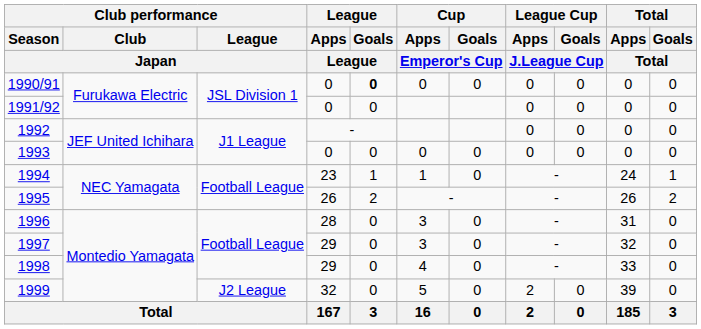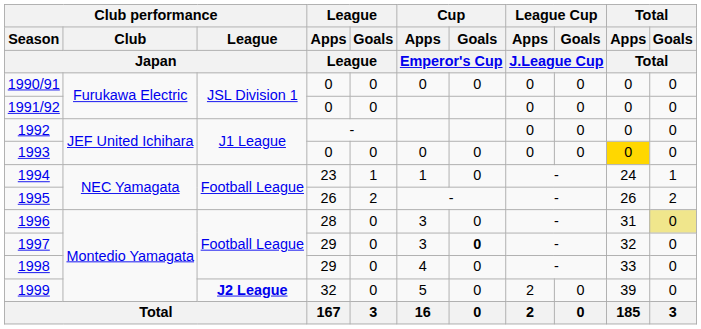(373, 84) bold -> (373, 84) normal
(628, 152) no background -> (628, 152) gold background
(673, 221) no background -> (673, 221) khaki background
(477, 244) normal -> (477, 244) bold
(252, 289) normal -> (252, 289) bold
